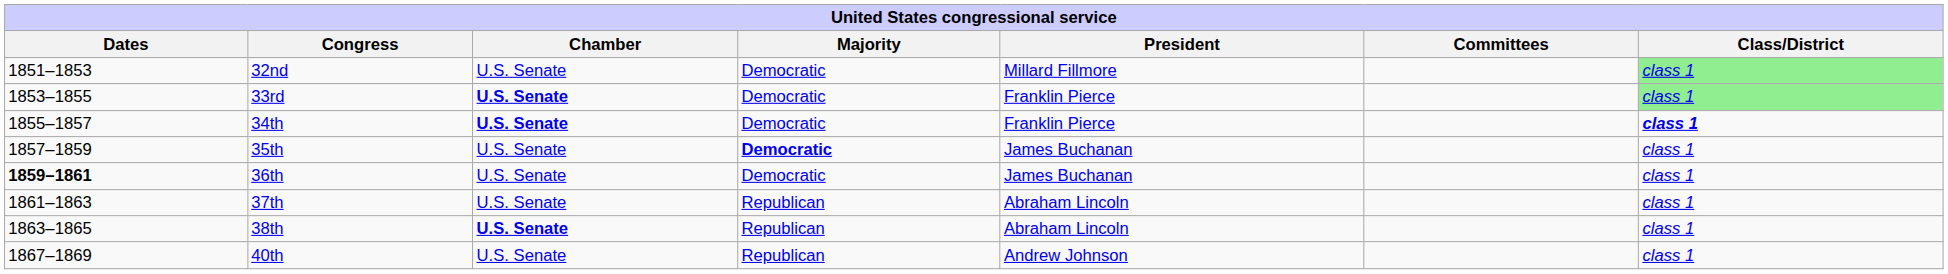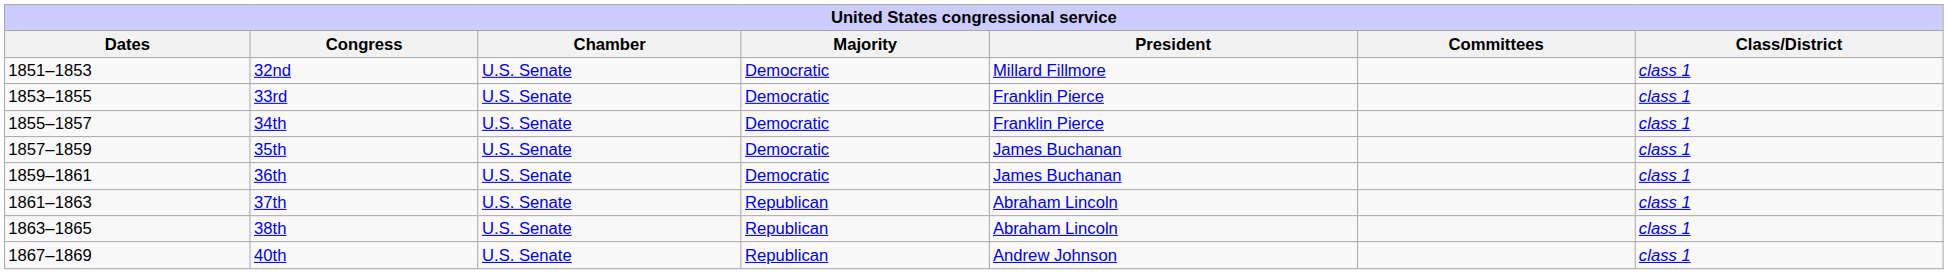(1668, 70) lightgreen background -> (1665, 70) no background
(522, 96) bold -> (527, 96) normal
(1668, 96) lightgreen background -> (1665, 96) no background
(522, 123) bold -> (527, 123) normal
(1670, 123) bold -> (1665, 123) normal
(787, 149) bold -> (787, 149) normal
(50, 176) bold -> (50, 176) normal
(522, 228) bold -> (527, 228) normal
